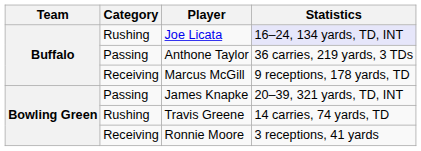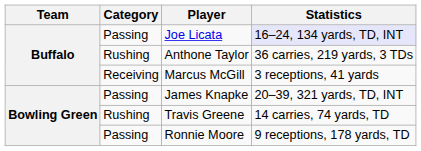(126, 35) Rushing -> (126, 35) Passing
(126, 55) Passing -> (126, 55) Rushing
(332, 75) 9 receptions, 178 yards, TD -> (317, 75) 3 receptions, 41 yards
(131, 135) Receiving -> (126, 135) Passing
(317, 135) 3 receptions, 41 yards -> (332, 135) 9 receptions, 178 yards, TD
